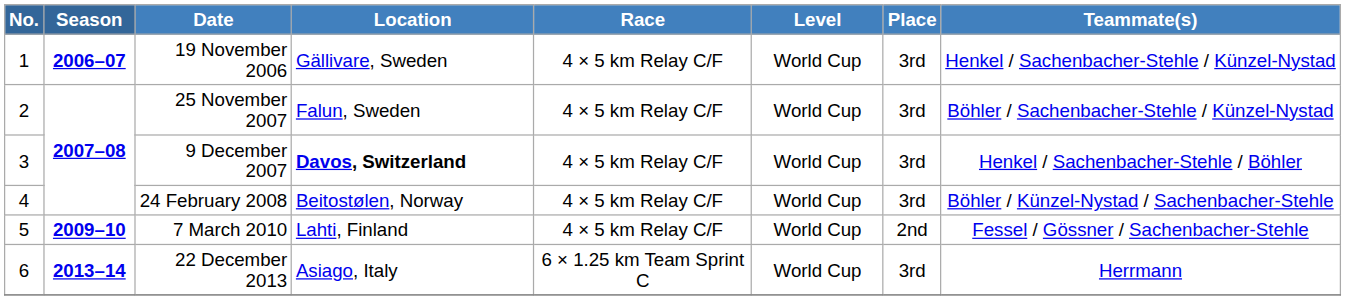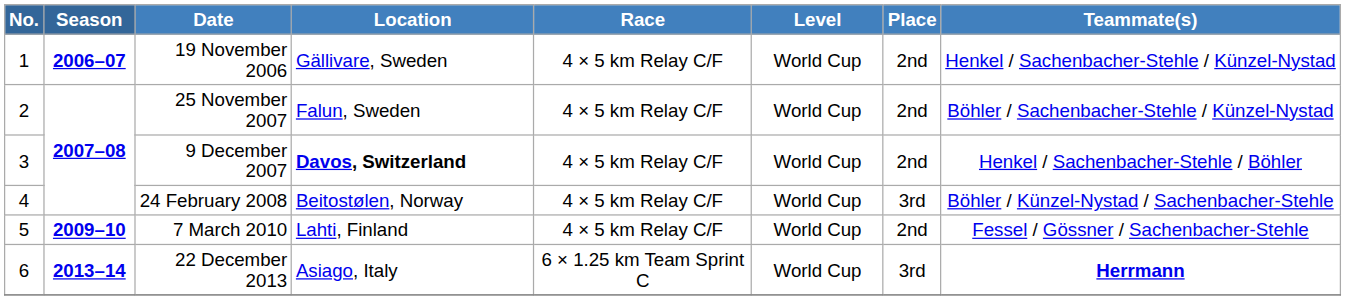(912, 60) 3rd -> (912, 60) 2nd
(912, 110) 3rd -> (912, 110) 2nd
(912, 161) 3rd -> (912, 161) 2nd
(1141, 270) normal -> (1141, 270) bold
